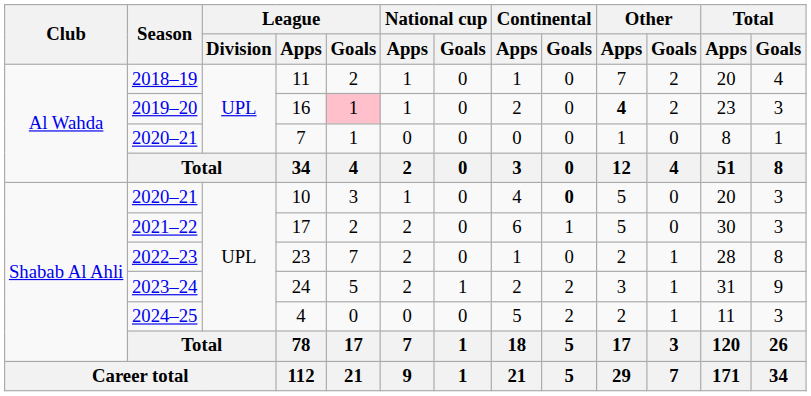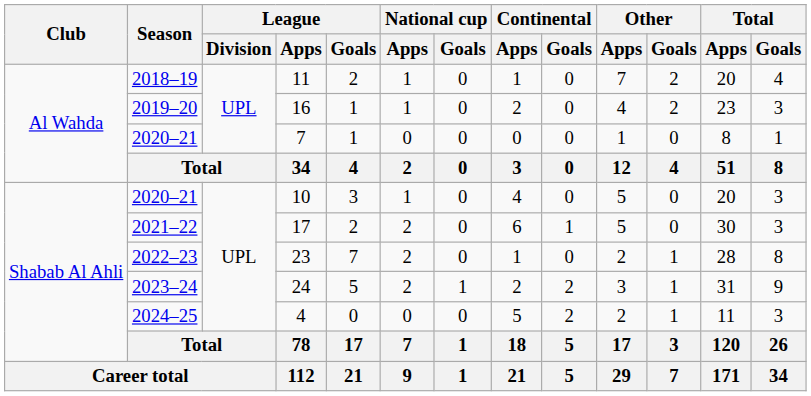(353, 108) pink background -> (353, 108) no background
(621, 108) bold -> (621, 108) normal
(569, 197) bold -> (569, 197) normal
